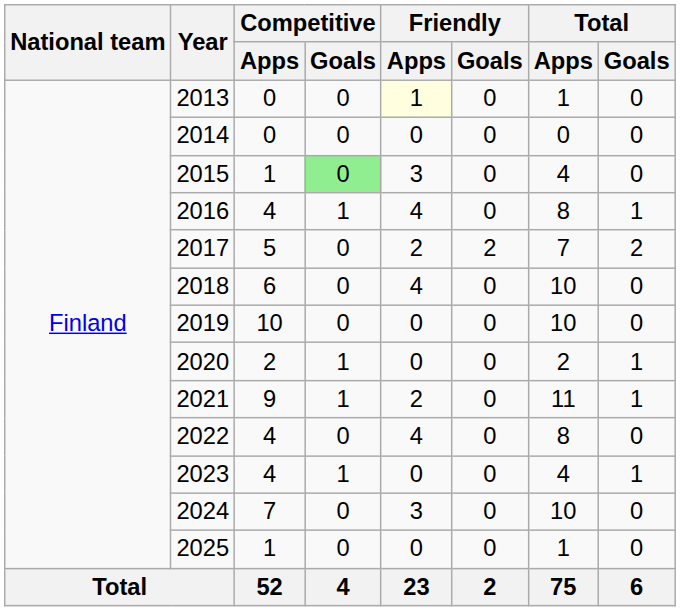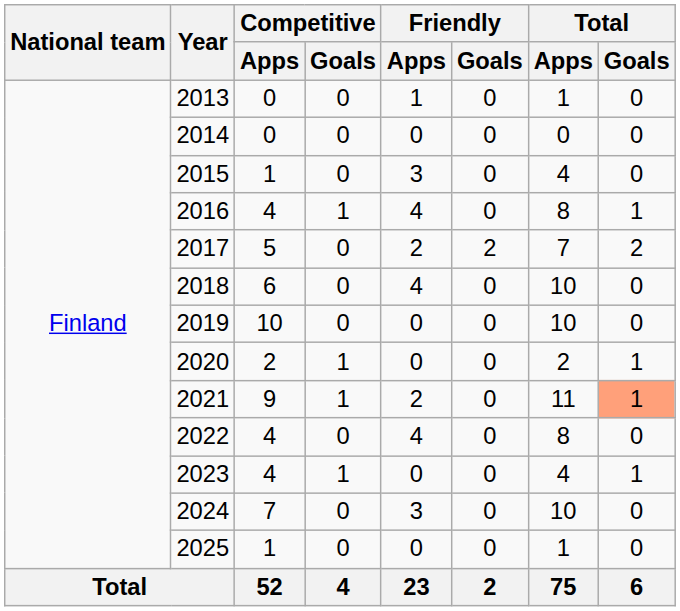(416, 98) lightyellow background -> (416, 98) no background
(343, 173) lightgreen background -> (343, 173) no background
(637, 398) no background -> (637, 398) lightsalmon background
